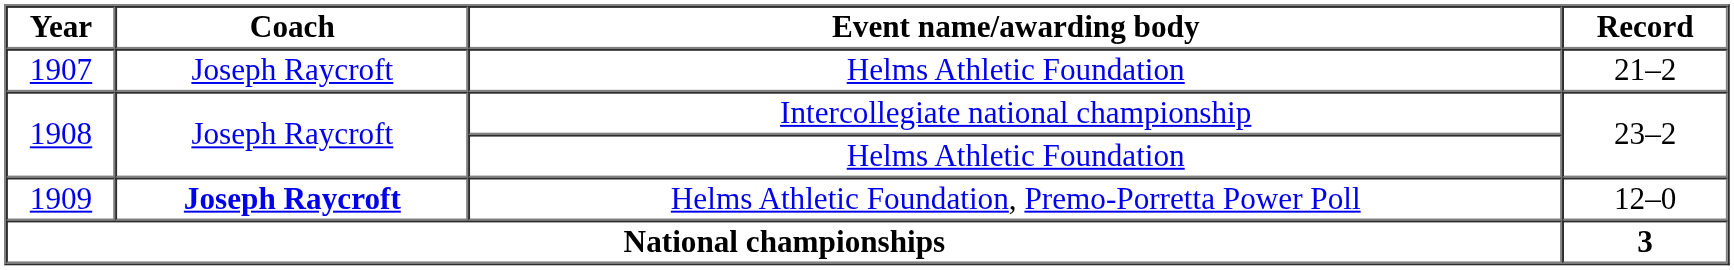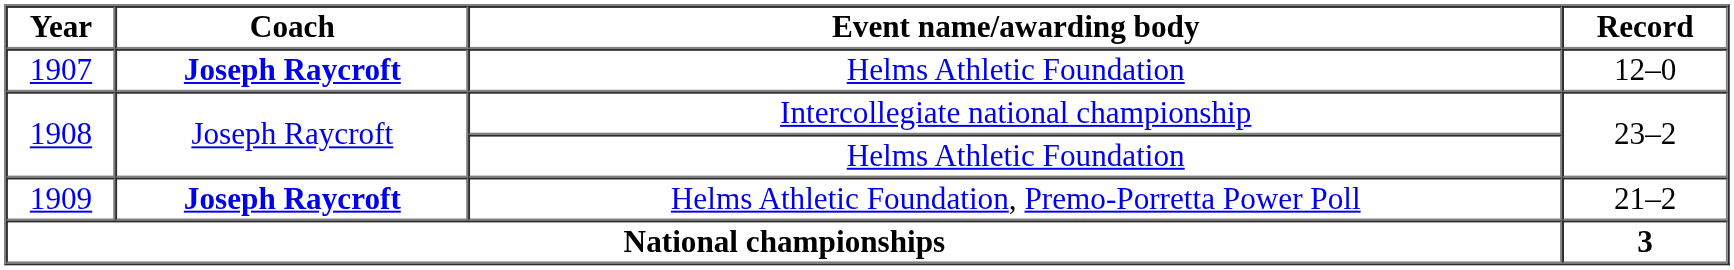(292, 69) normal -> (292, 69) bold
(1645, 69) 21–2 -> (1645, 69) 12–0
(1645, 198) 12–0 -> (1645, 198) 21–2
